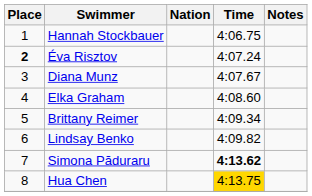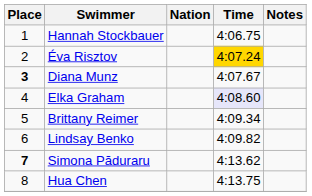(25, 56) bold -> (25, 56) normal
(239, 56) no background -> (239, 56) gold background
(25, 77) normal -> (25, 77) bold
(239, 98) no background -> (239, 98) lavender background
(25, 160) normal -> (25, 160) bold
(239, 160) bold -> (239, 160) normal
(239, 181) gold background -> (239, 181) no background
